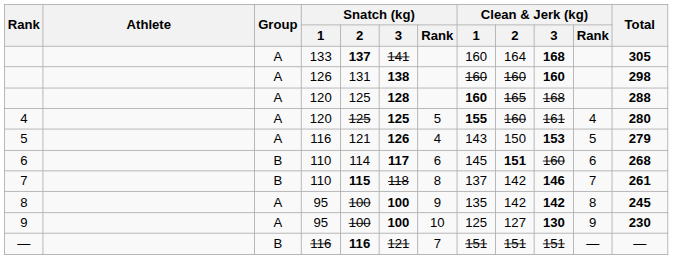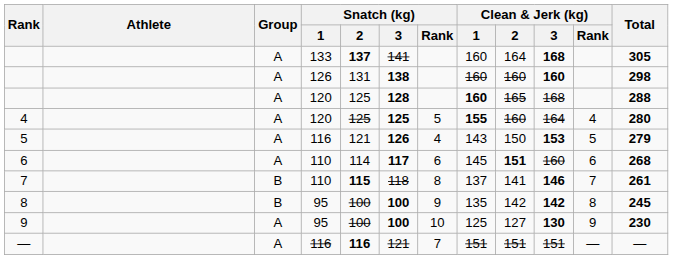(554, 118) 161 -> (554, 118) 164
(278, 160) B -> (278, 160) A
(515, 181) 142 -> (515, 181) 141
(278, 202) A -> (278, 202) B
(278, 243) B -> (278, 243) A
